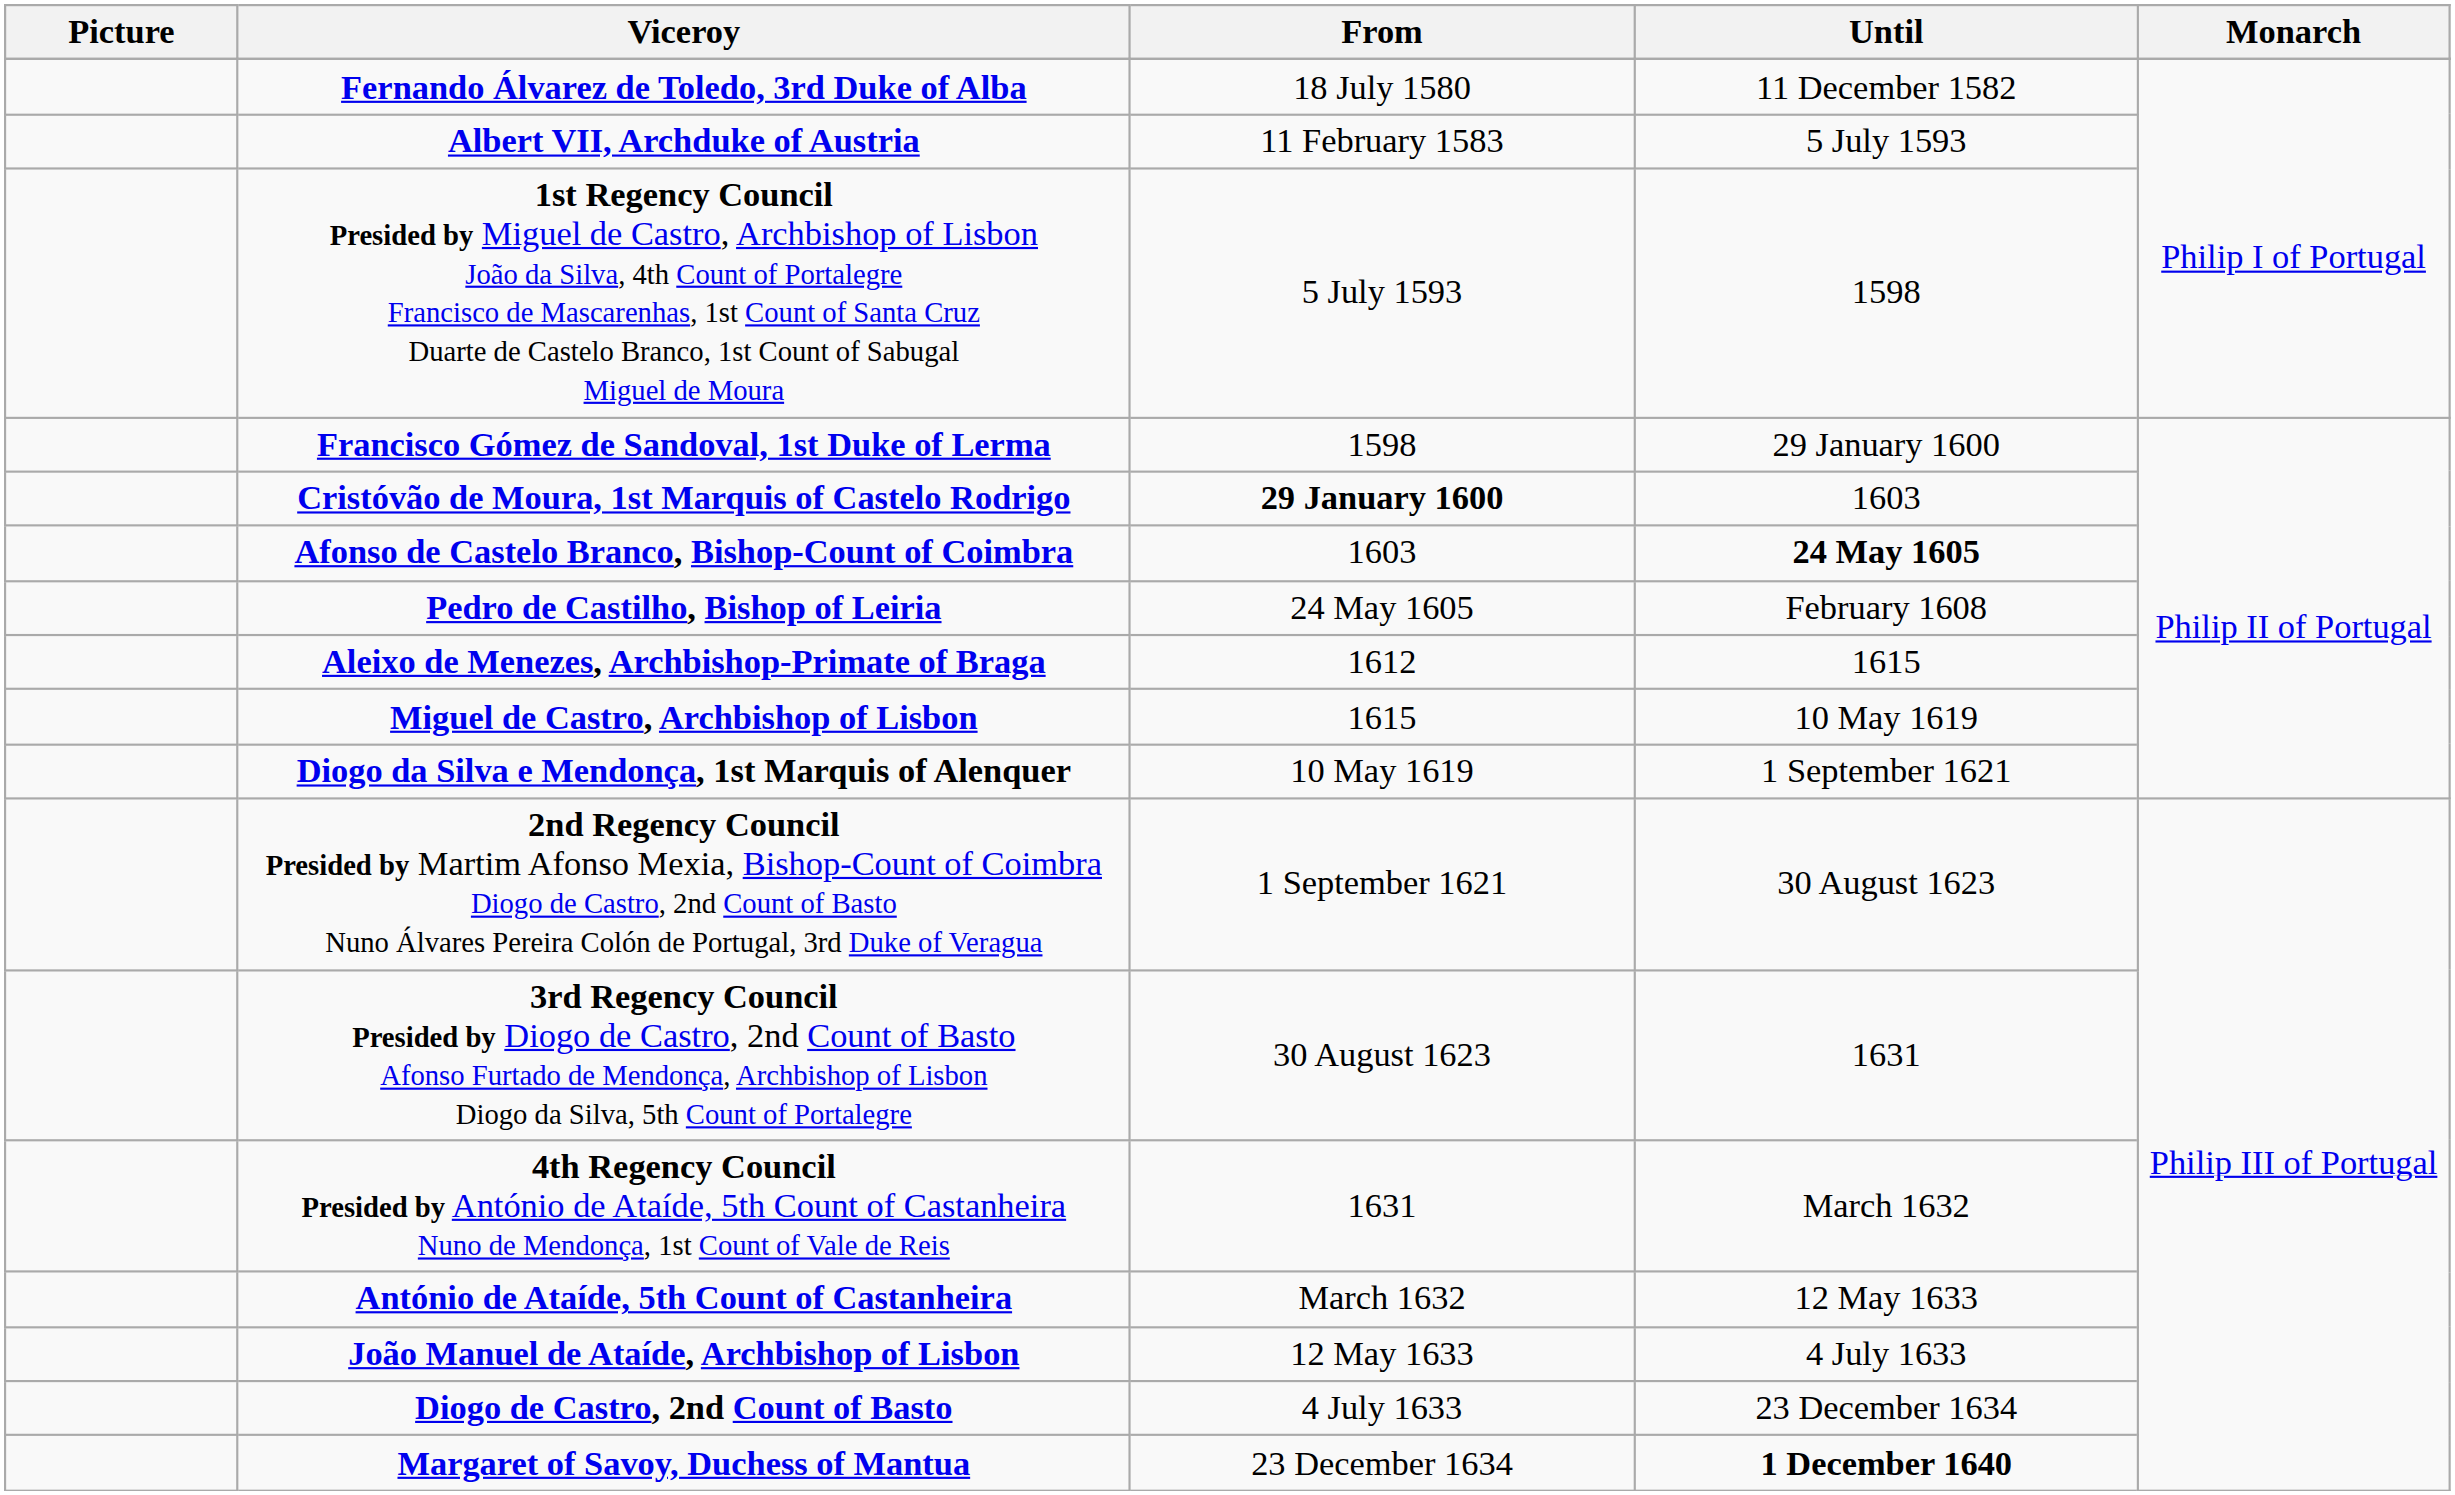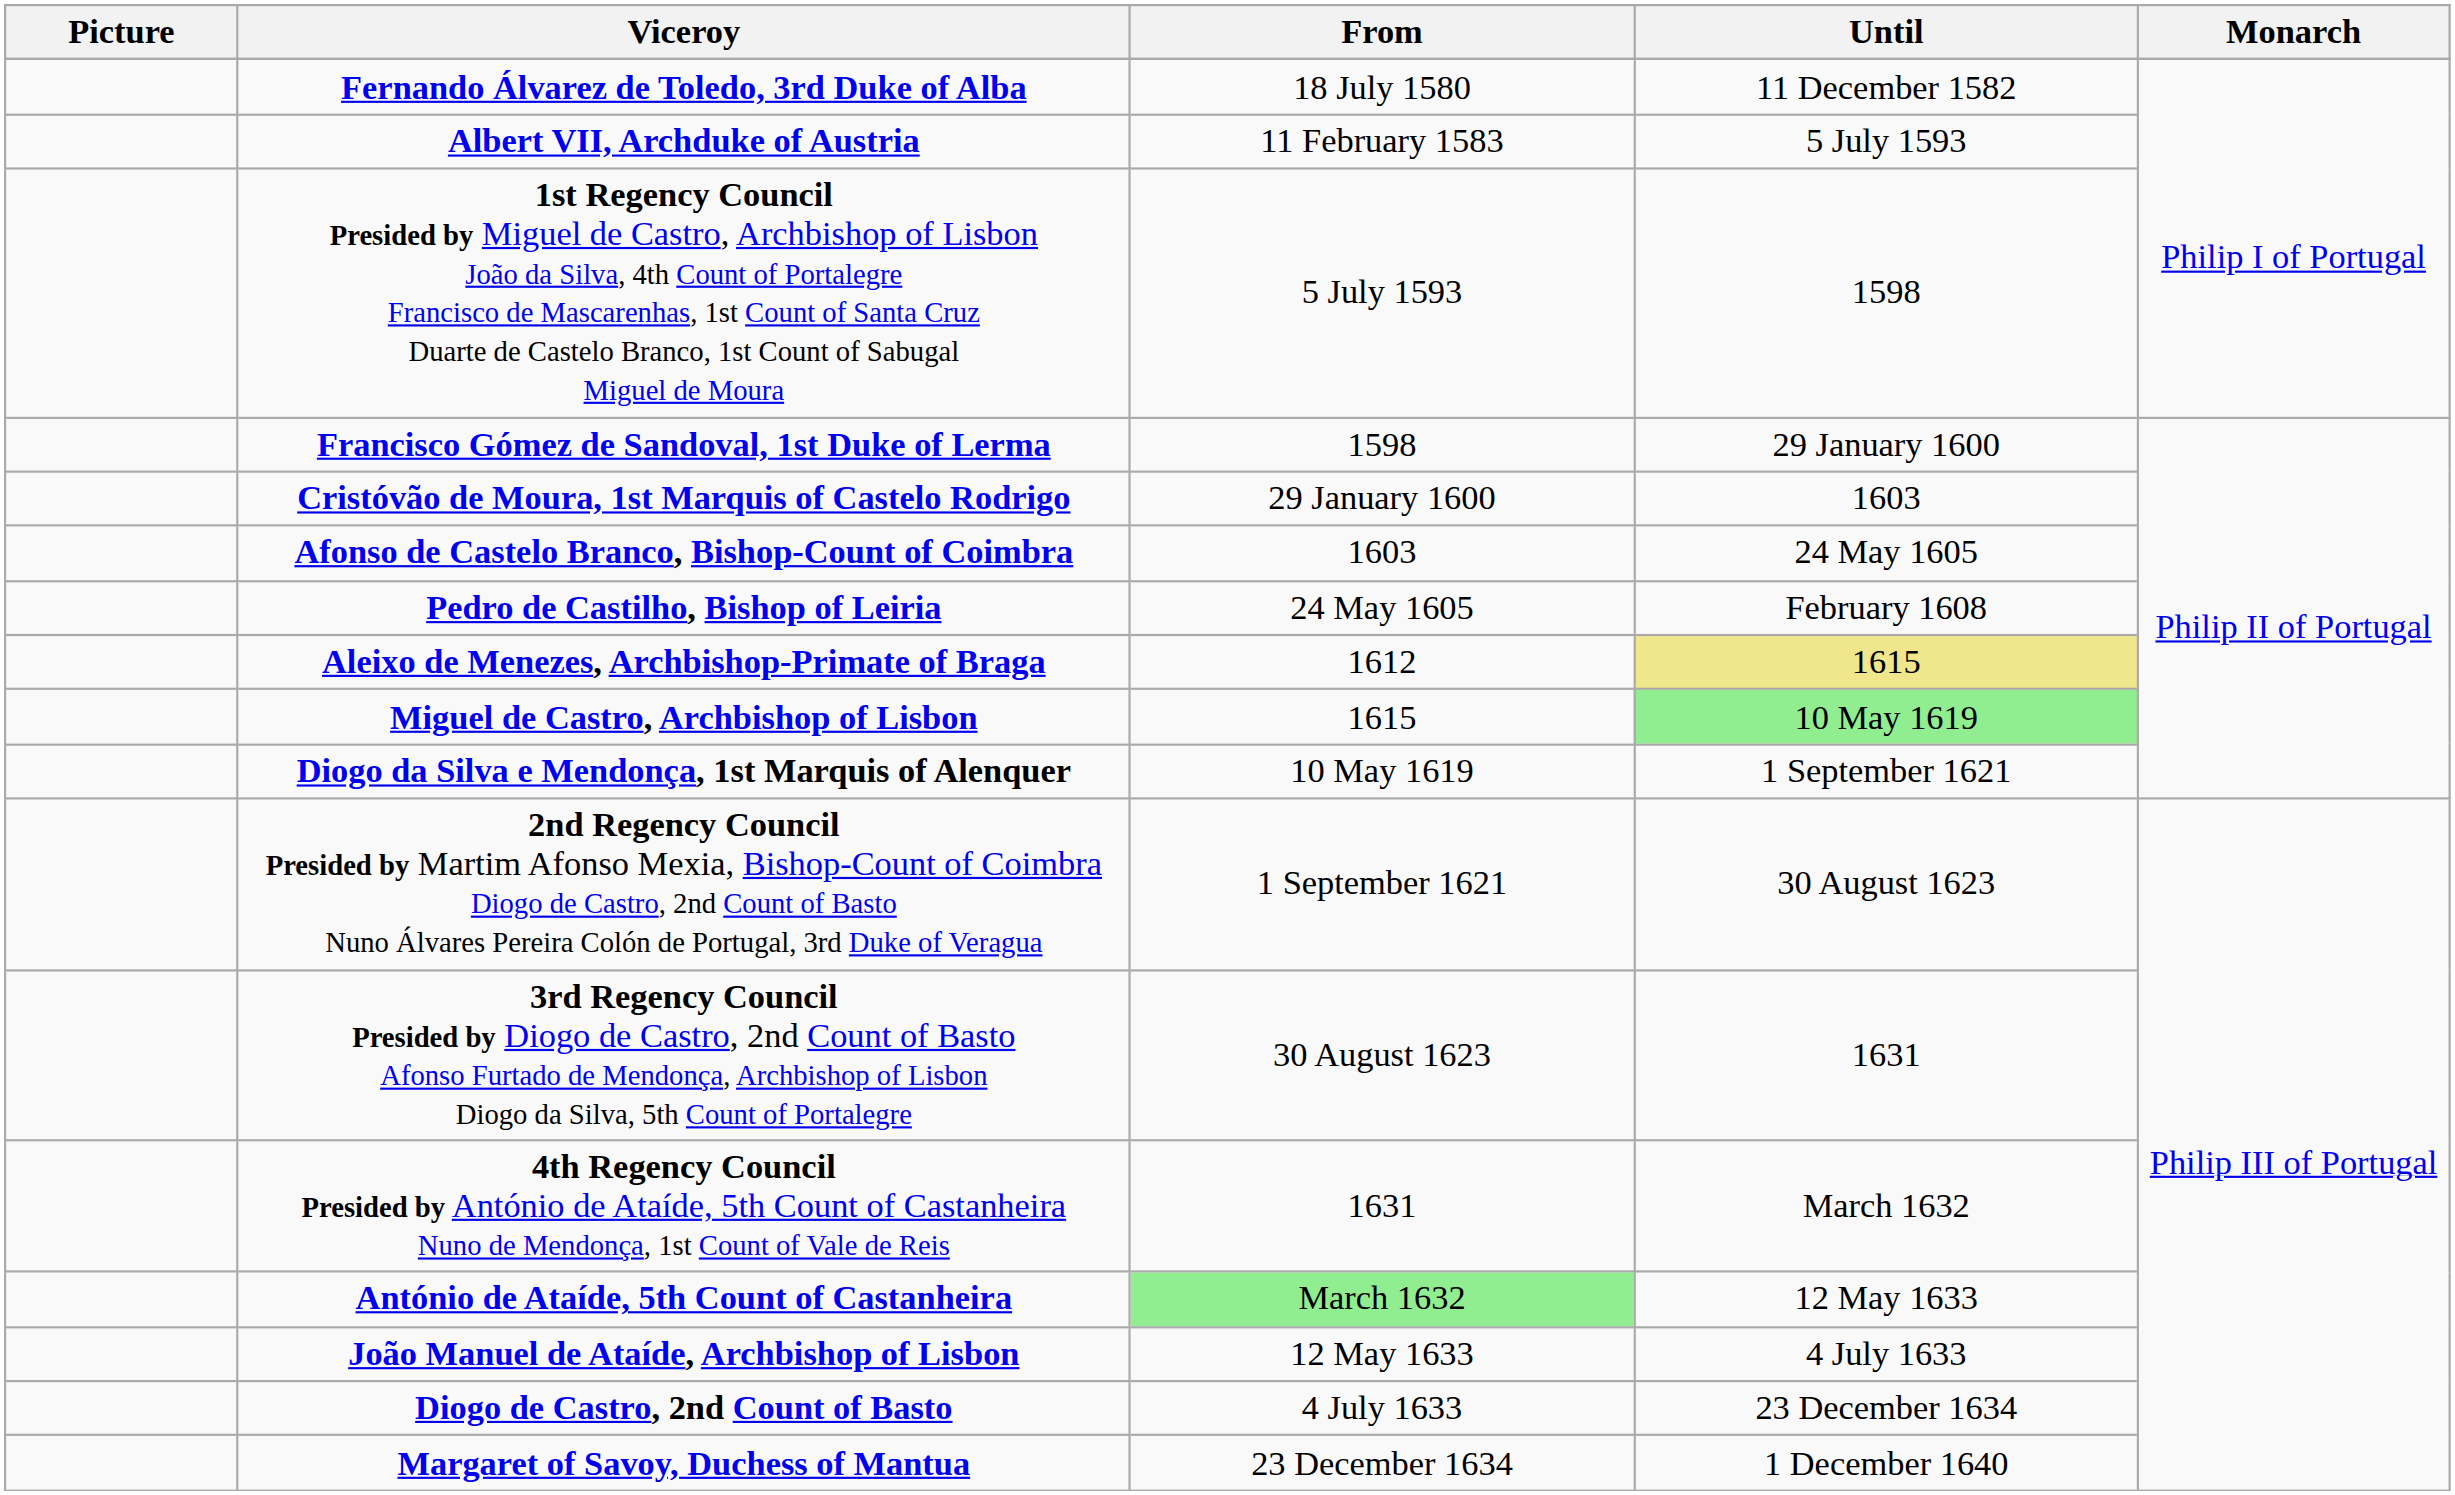(1382, 498) bold -> (1382, 498) normal
(1886, 552) bold -> (1886, 552) normal
(1886, 661) no background -> (1886, 661) khaki background
(1886, 716) no background -> (1886, 716) lightgreen background
(1382, 1298) no background -> (1382, 1298) lightgreen background
(1886, 1462) bold -> (1886, 1462) normal
